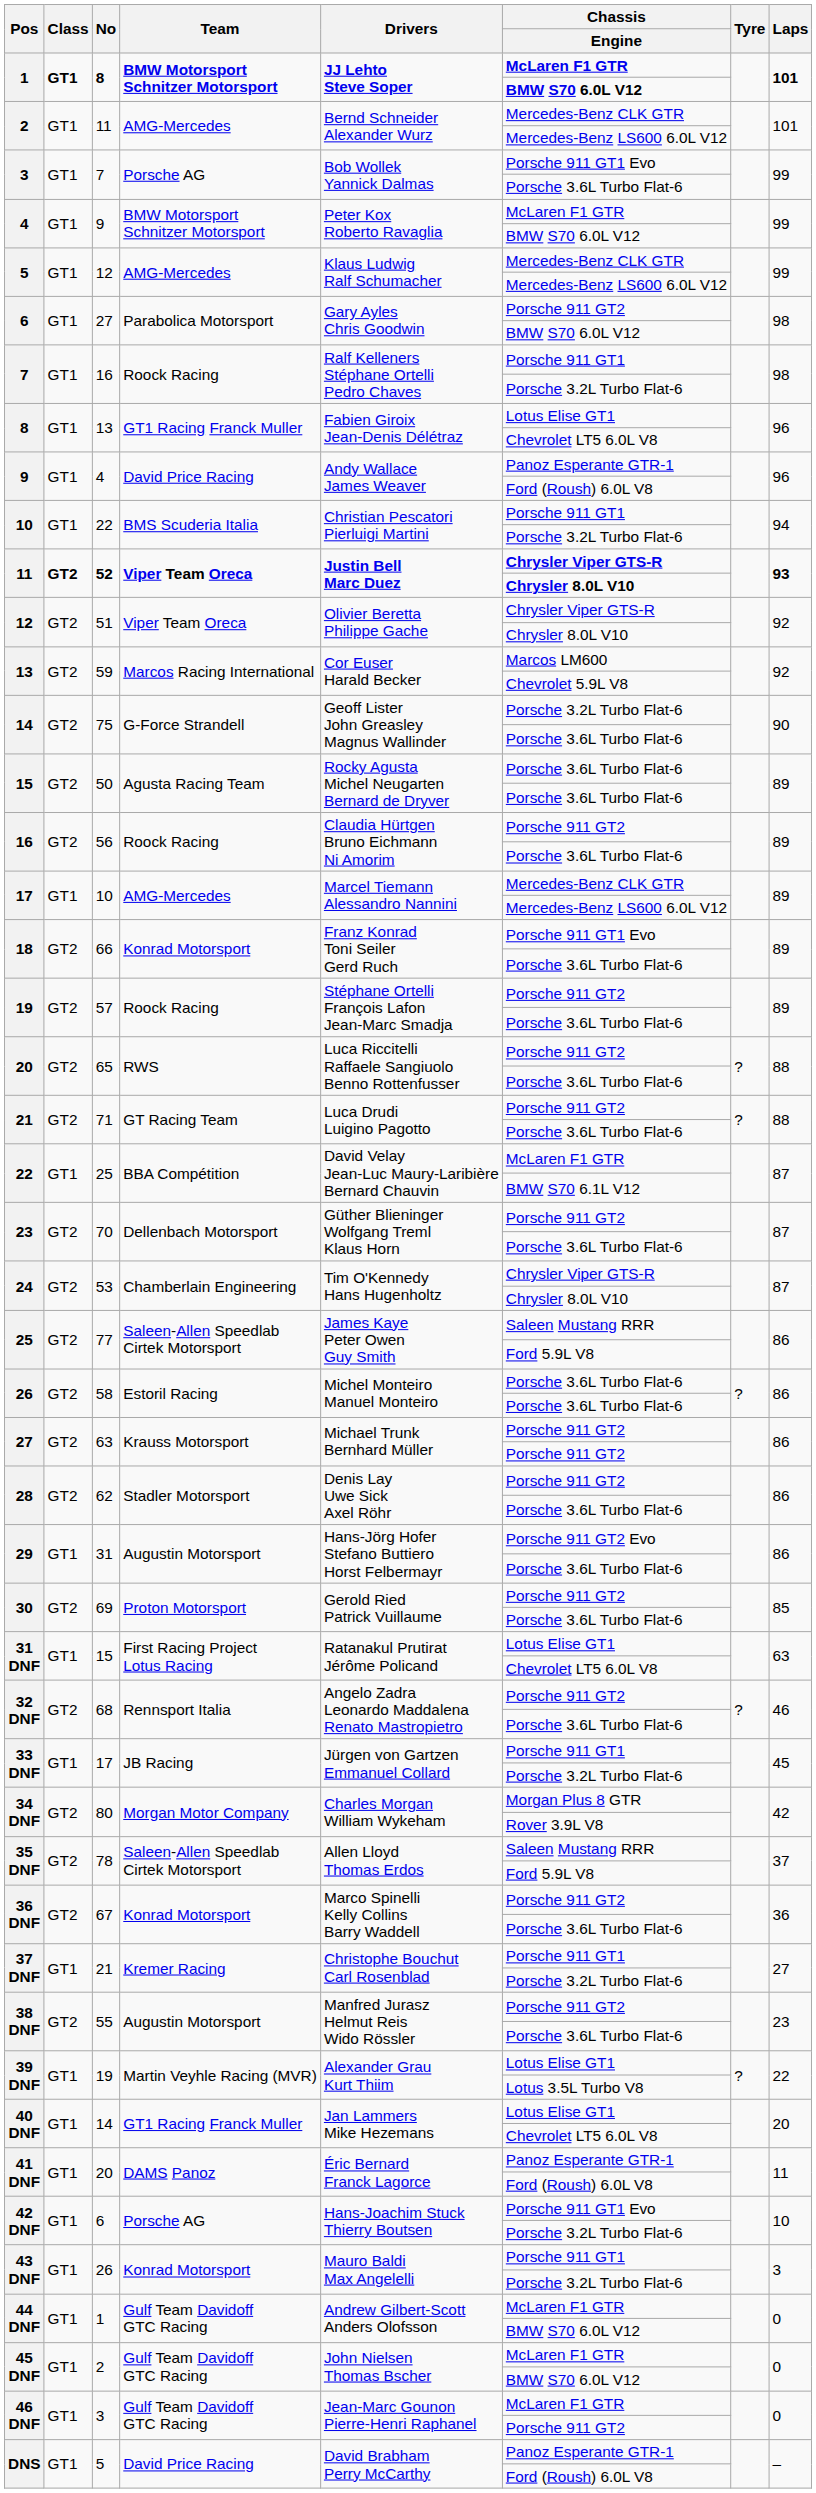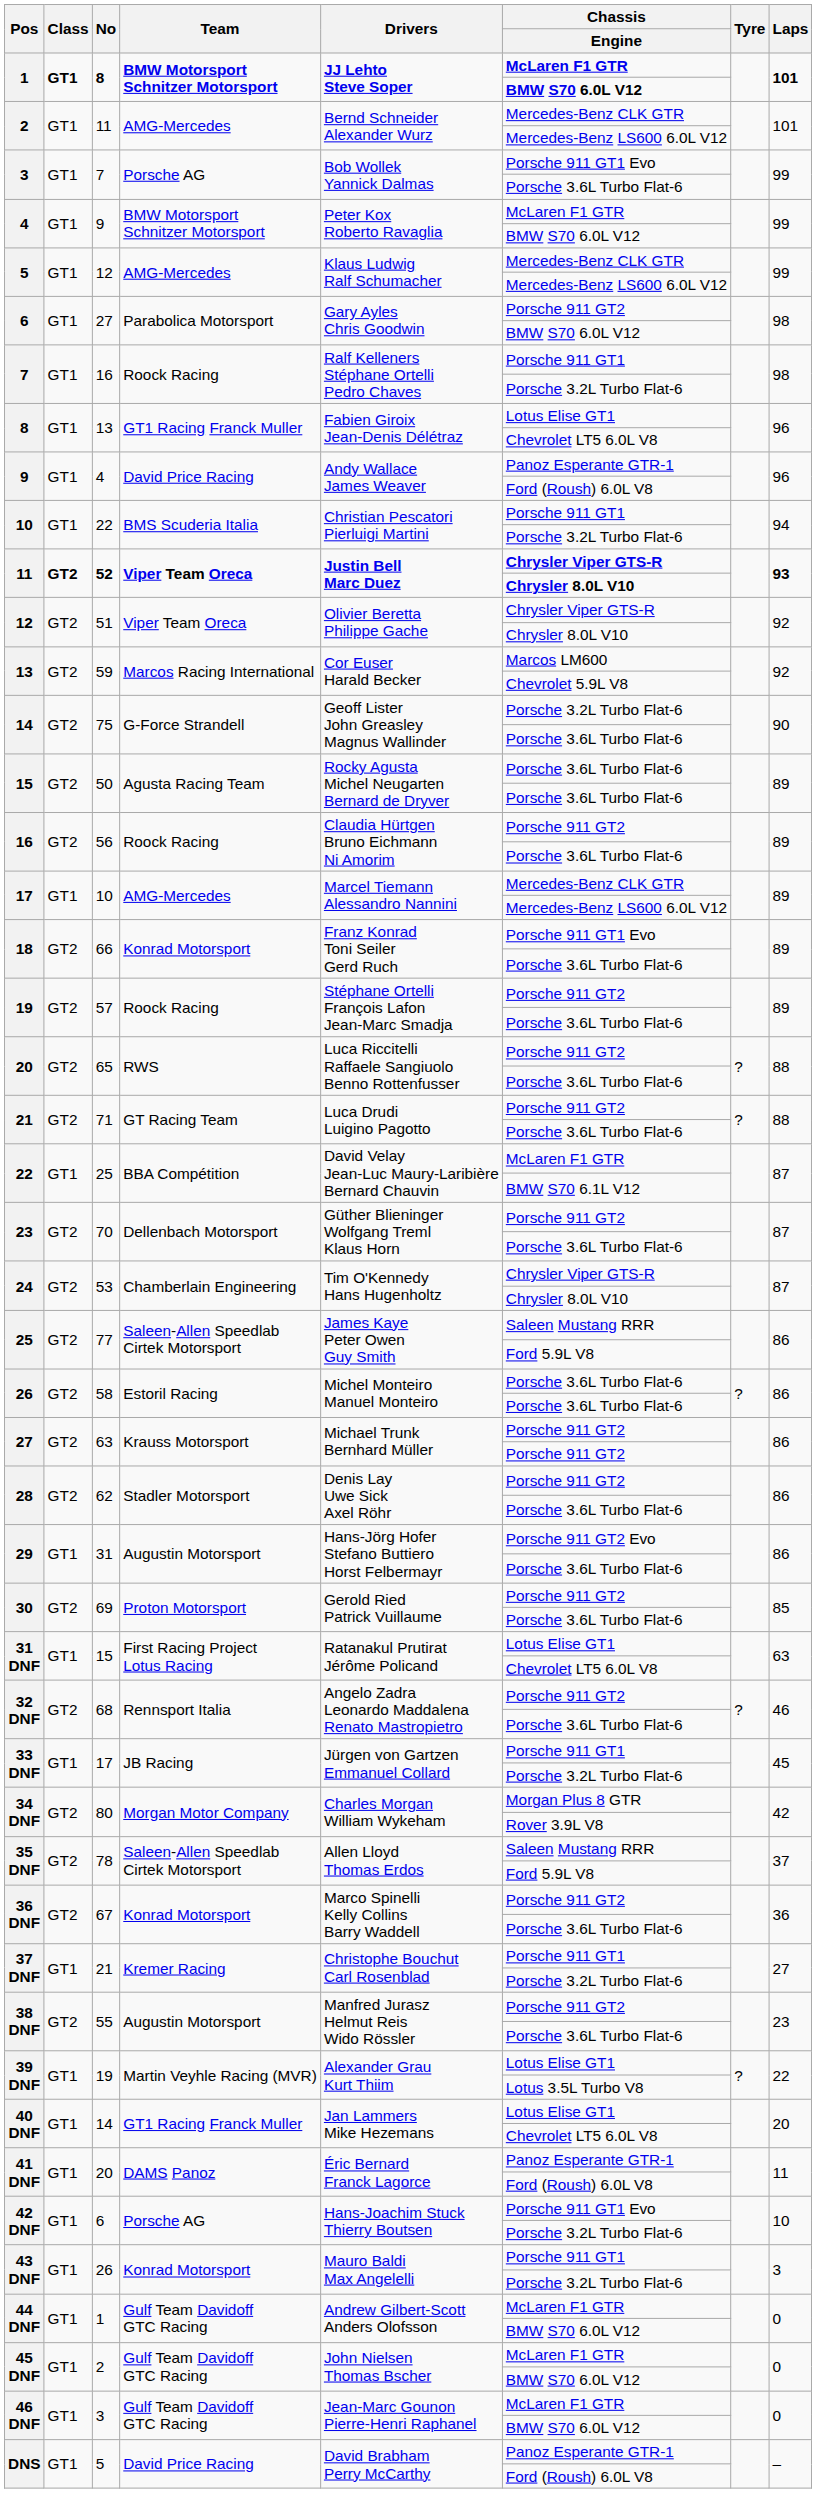(565, 2428) Porsche 911 GT2 -> (573, 2428) BMW S70 6.0L V12
